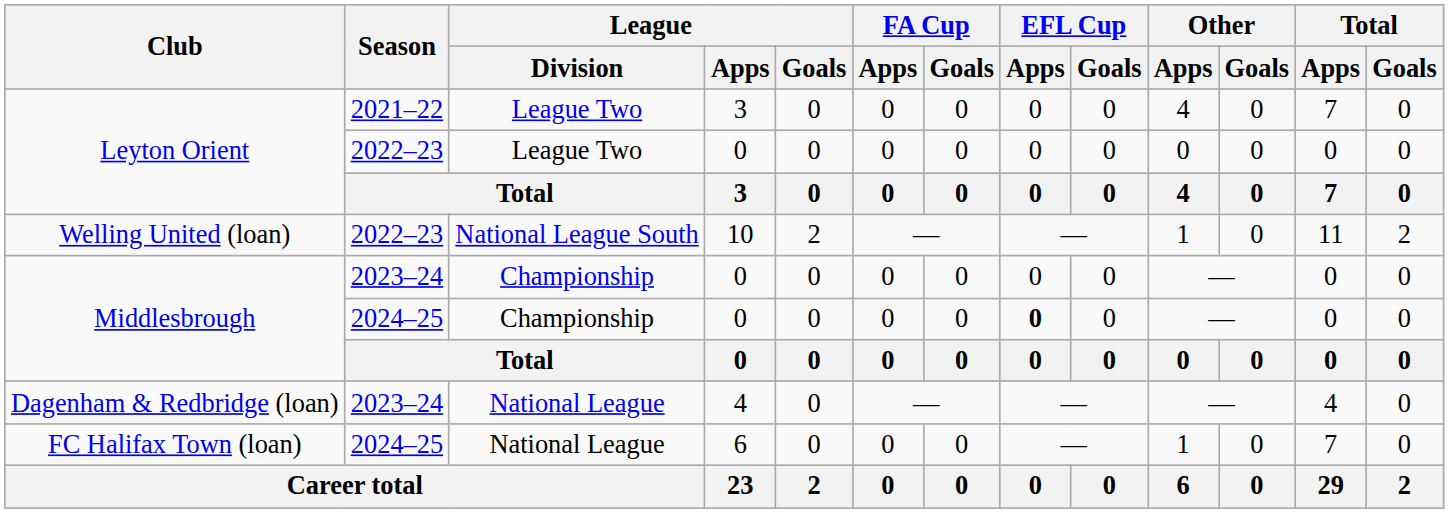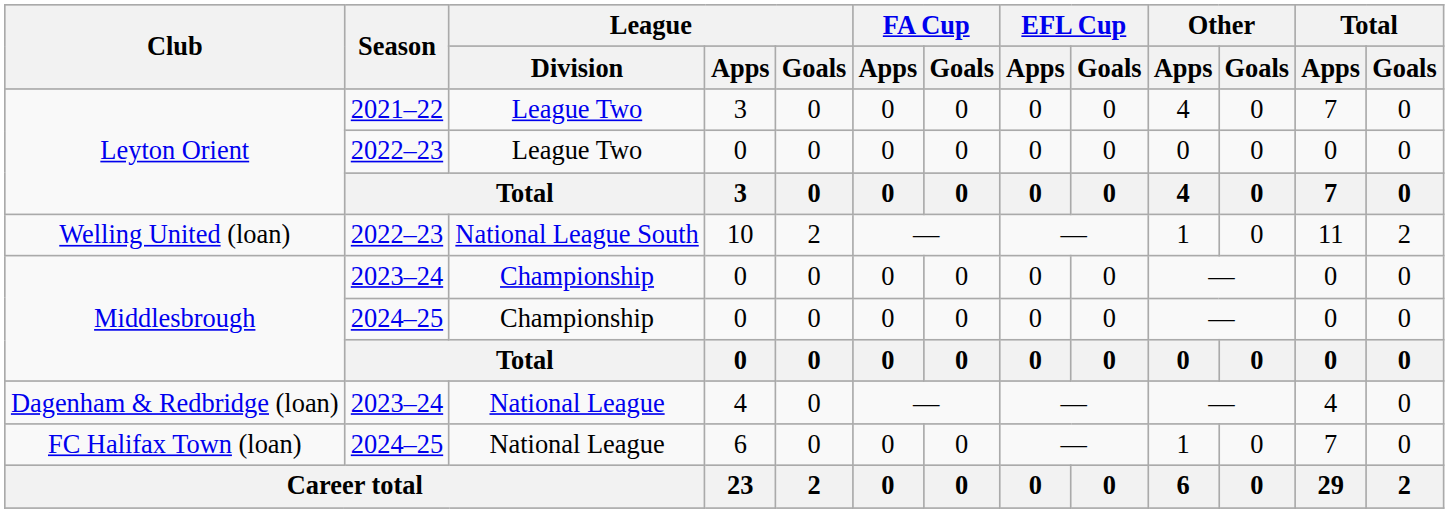(1035, 318) bold -> (1035, 318) normal
